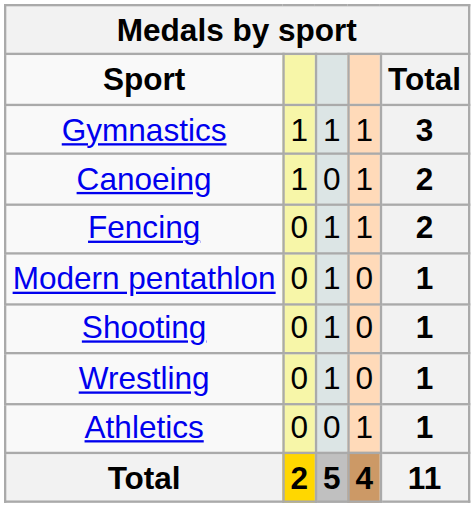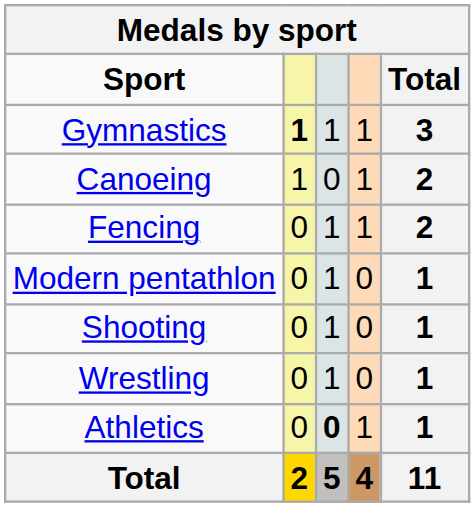(299, 129) normal -> (299, 129) bold
(332, 428) normal -> (332, 428) bold
